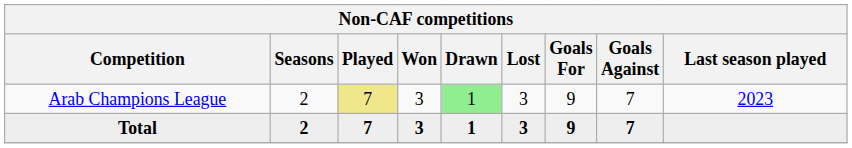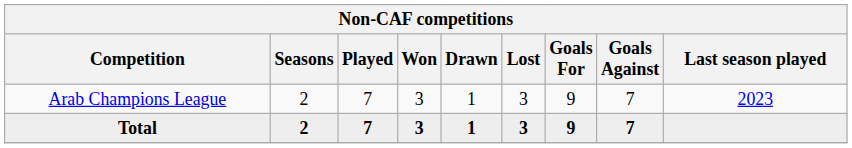(368, 99) khaki background -> (368, 99) no background
(471, 99) lightgreen background -> (471, 99) no background
